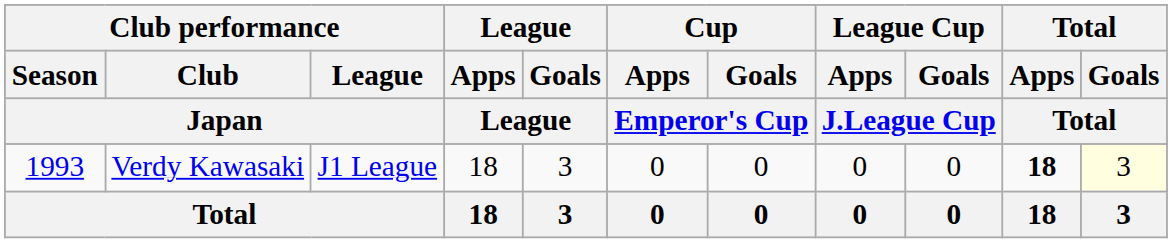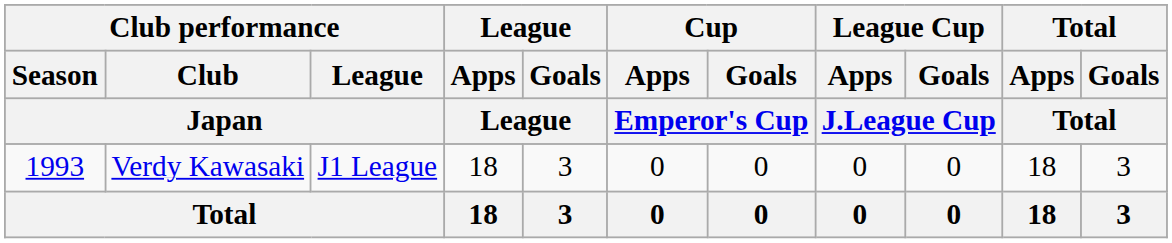(1042, 167) bold -> (1042, 167) normal
(1124, 167) lightyellow background -> (1124, 167) no background
